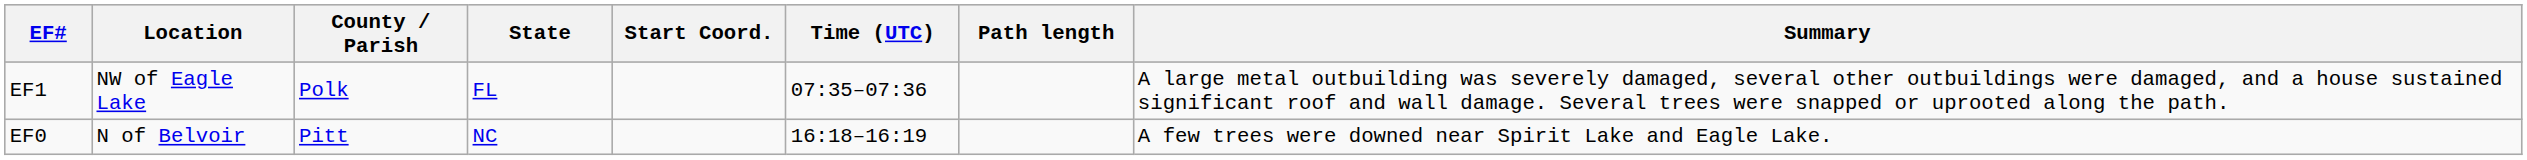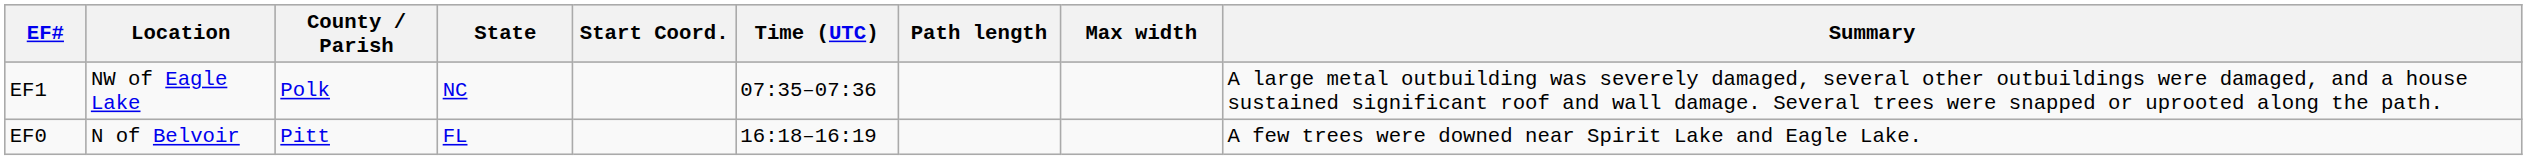+ column: (1141, 34)
(485, 91) FL -> (455, 91) NC
(485, 137) NC -> (455, 137) FL
